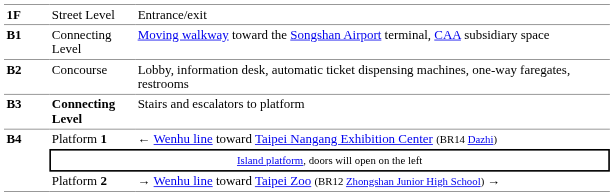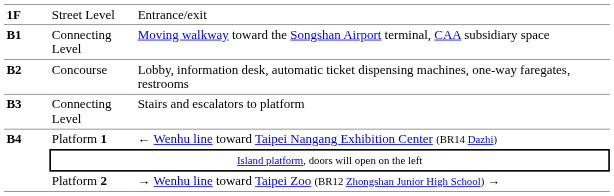(83, 111) bold -> (82, 111) normal
